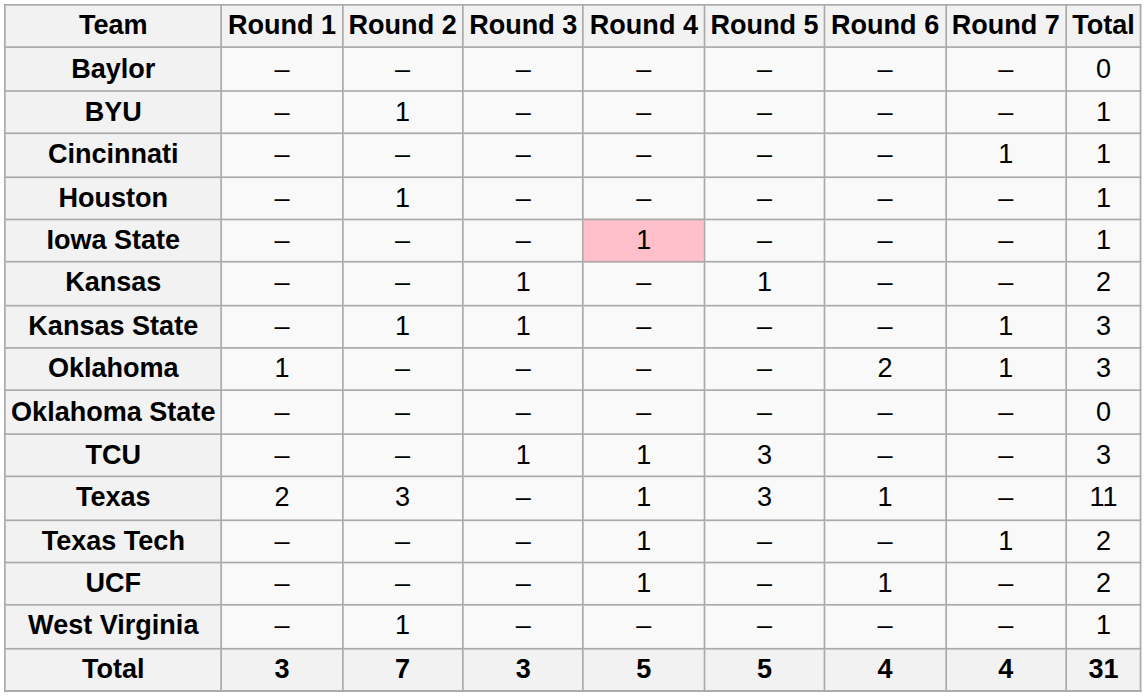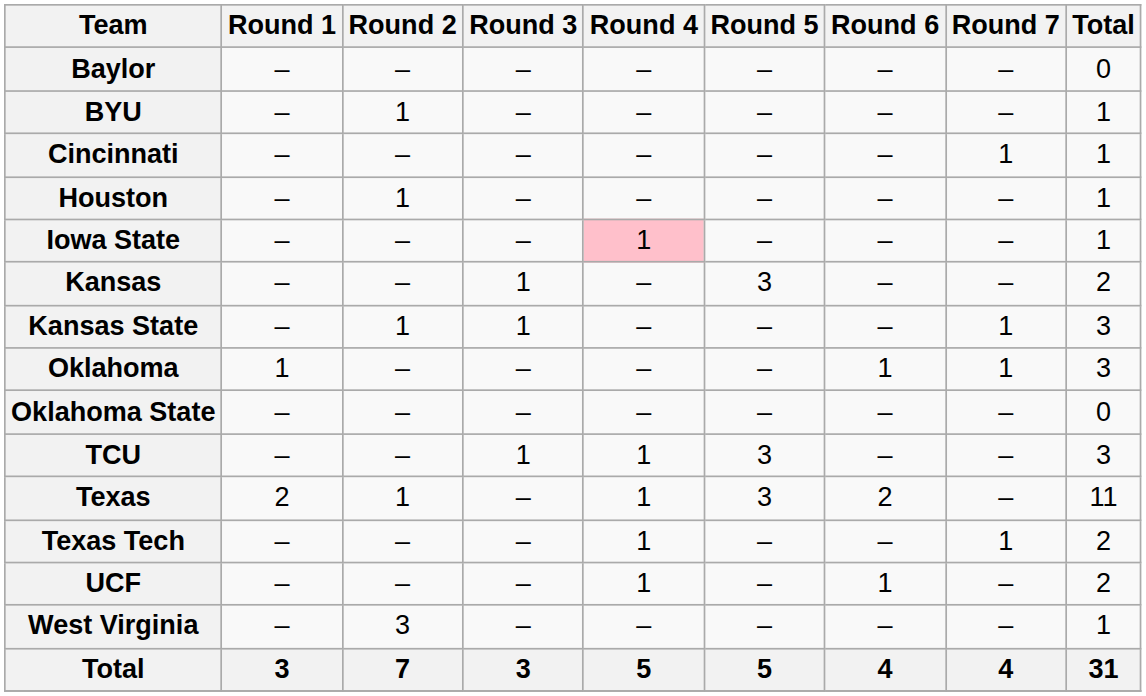(765, 283) 1 -> (765, 283) 3
(885, 369) 2 -> (885, 369) 1
(403, 497) 3 -> (403, 497) 1
(885, 497) 1 -> (885, 497) 2
(403, 626) 1 -> (403, 626) 3
